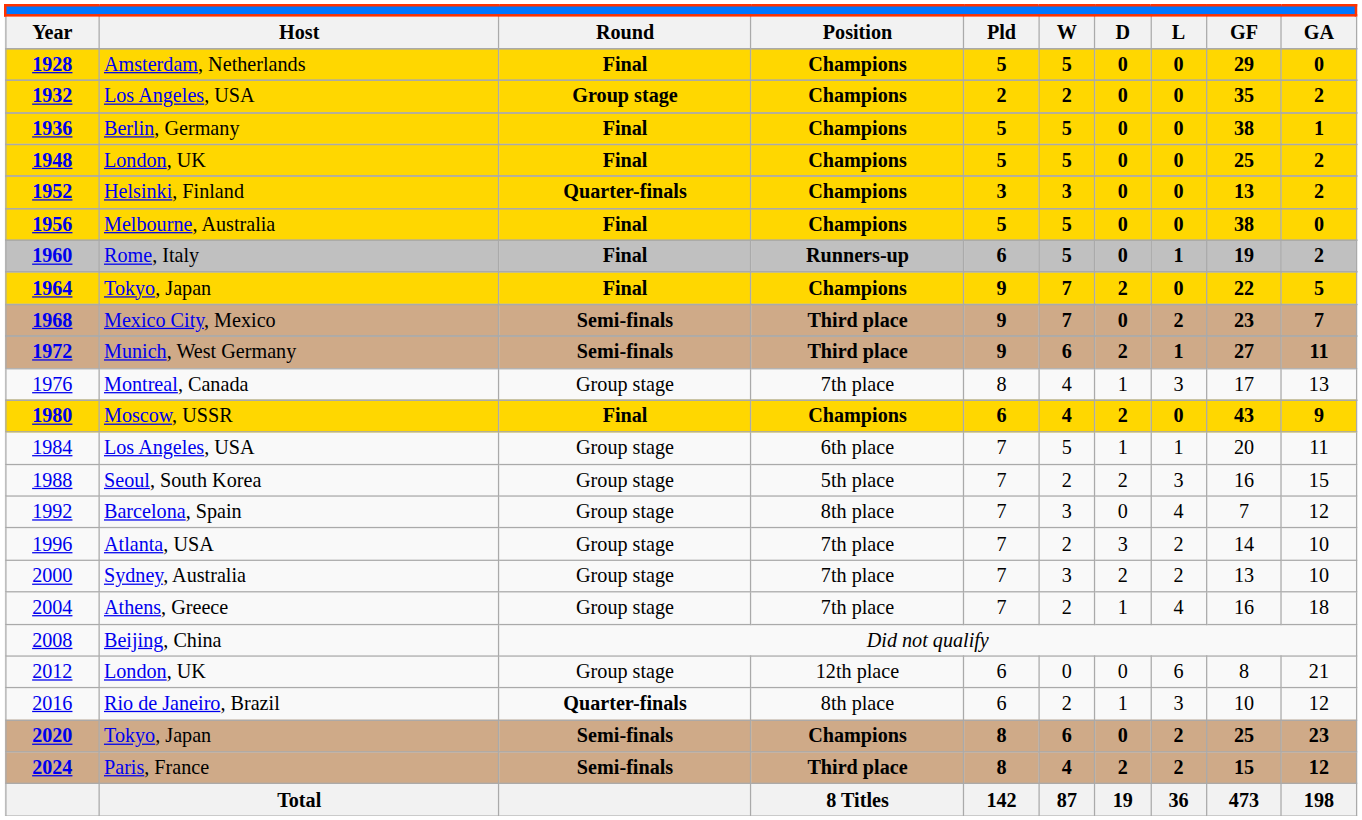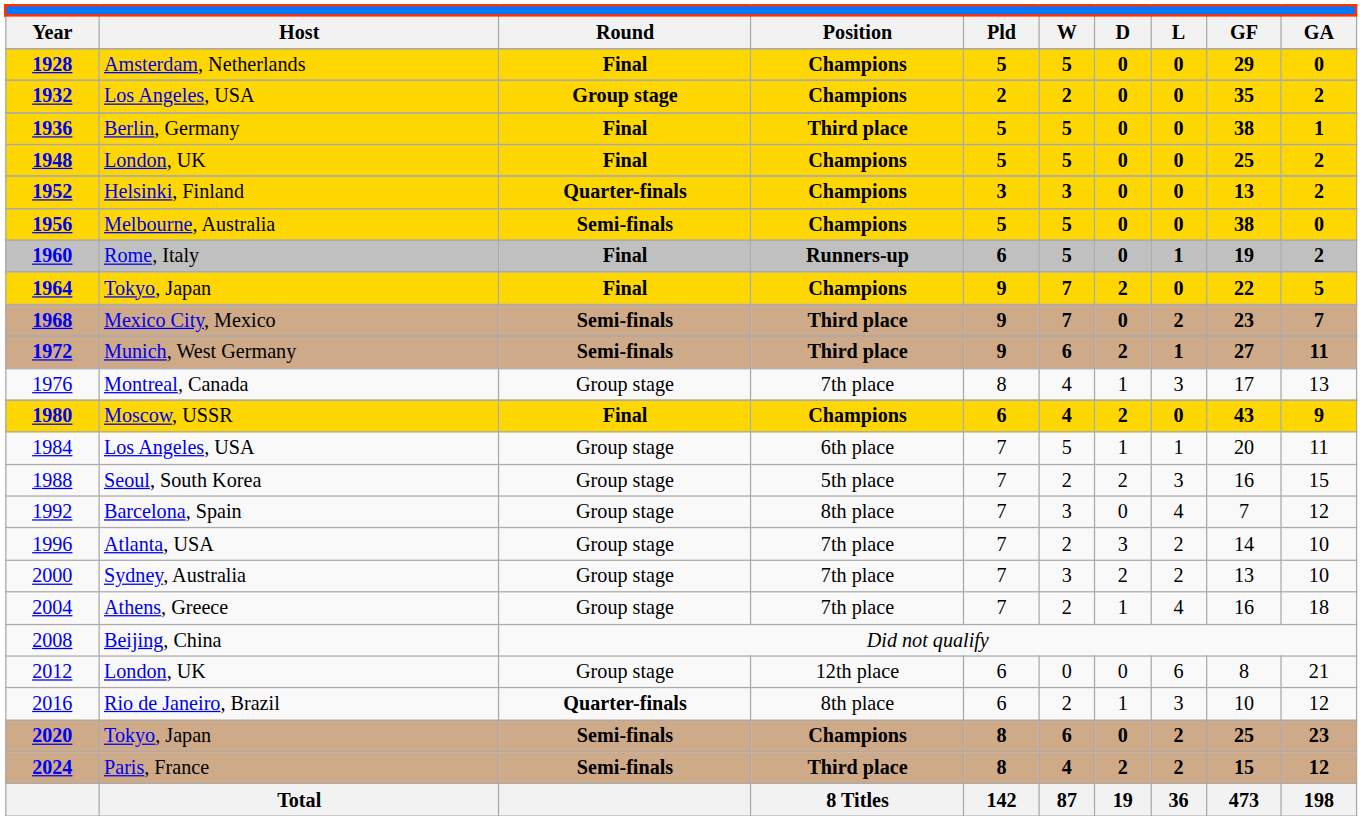(858, 128) Champions -> (858, 128) Third place
(625, 224) Final -> (625, 224) Semi-finals
